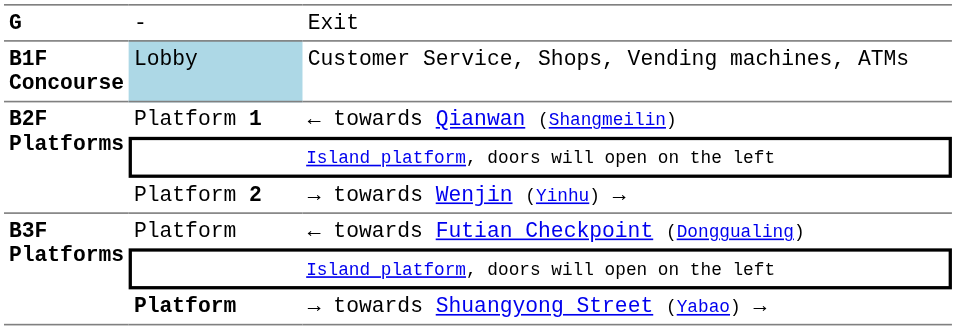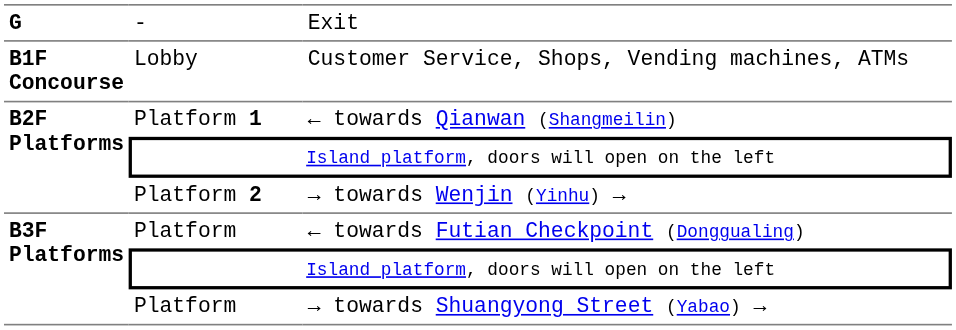(166, 59) lightblue background -> (166, 59) no background
(185, 307) bold -> (185, 307) normal
